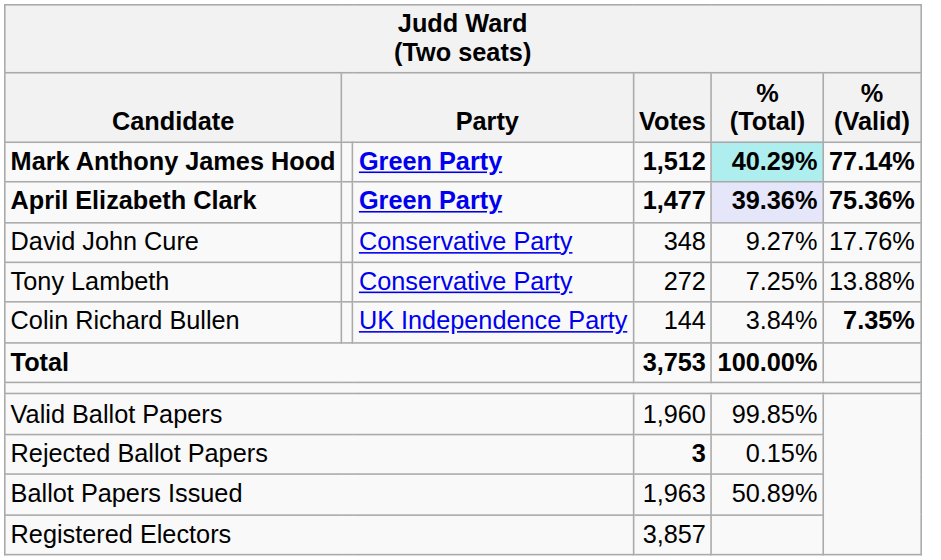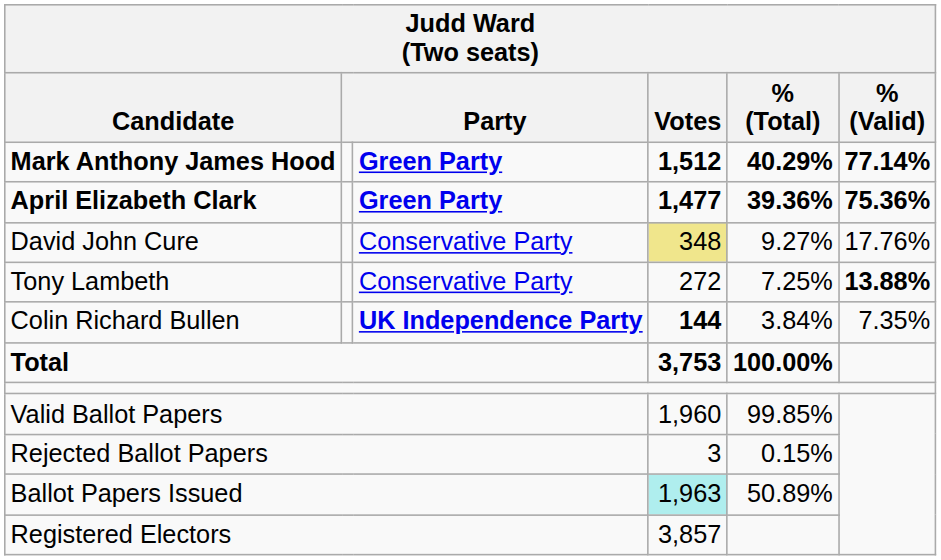(775, 161) paleturquoise background -> (790, 161) no background
(775, 201) lavender background -> (790, 201) no background
(685, 241) no background -> (700, 241) khaki background
(872, 281) normal -> (887, 281) bold
(493, 321) normal -> (501, 321) bold
(685, 321) normal -> (700, 321) bold
(879, 321) bold -> (894, 321) normal
(699, 453) bold -> (714, 453) normal
(674, 494) no background -> (690, 494) paleturquoise background
